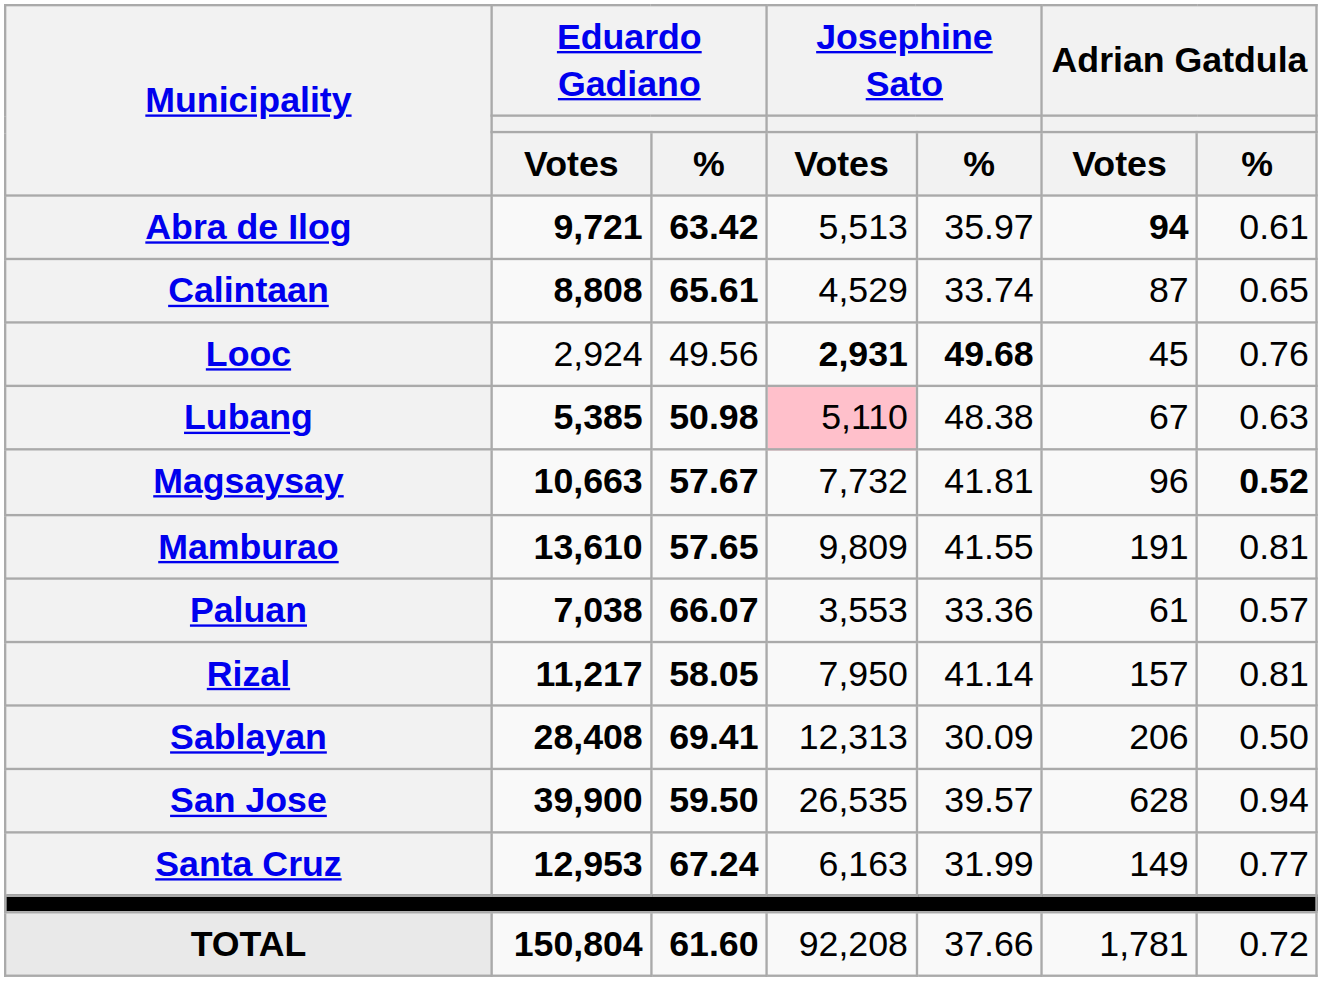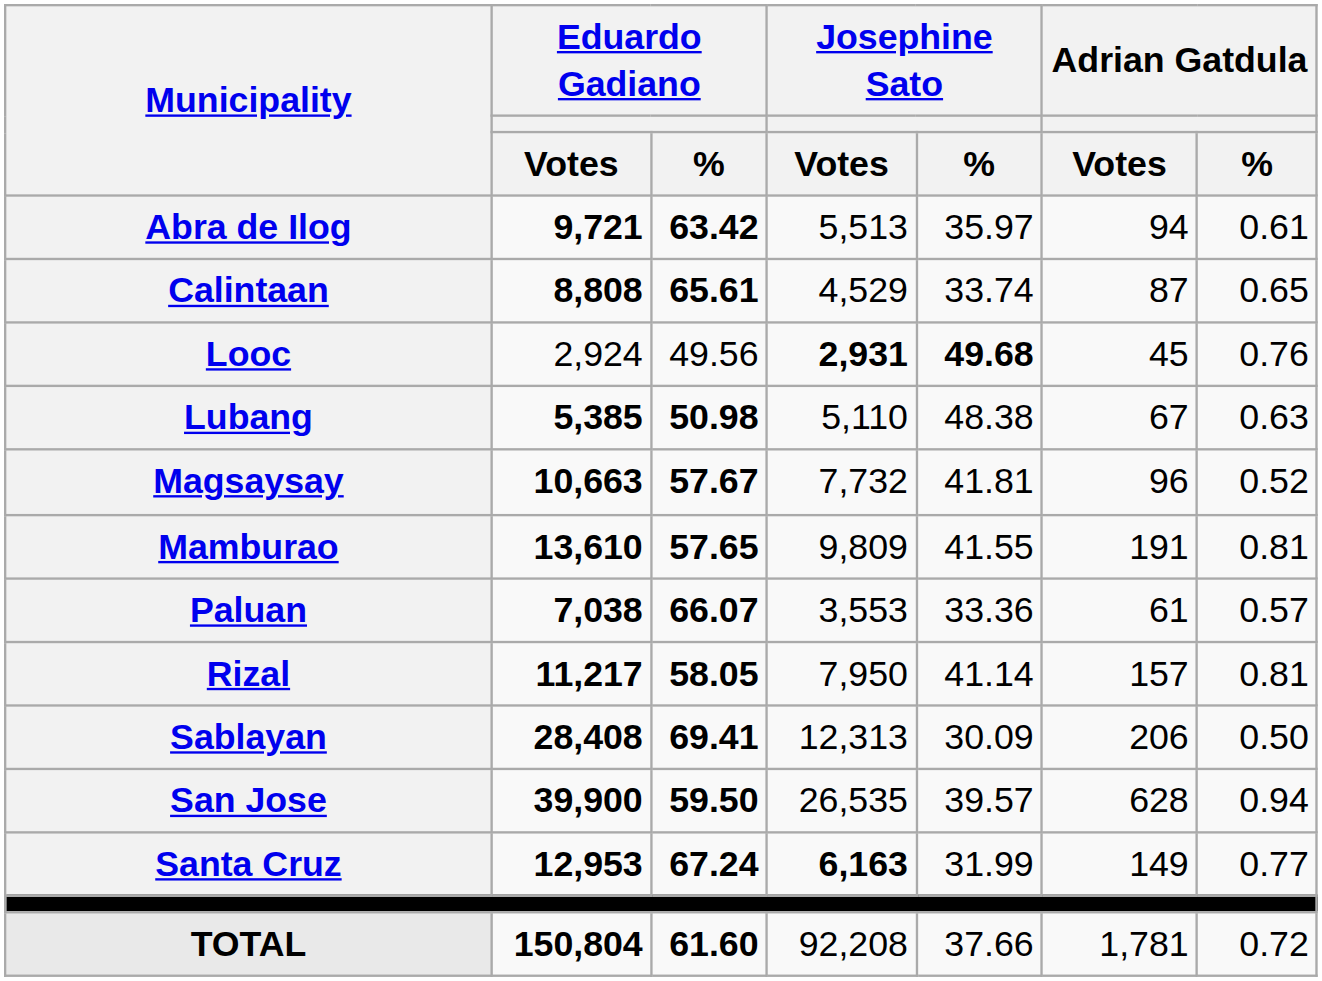(1169, 227) bold -> (1169, 227) normal
(865, 418) pink background -> (865, 418) no background
(1274, 481) bold -> (1274, 481) normal
(863, 863) normal -> (863, 863) bold
